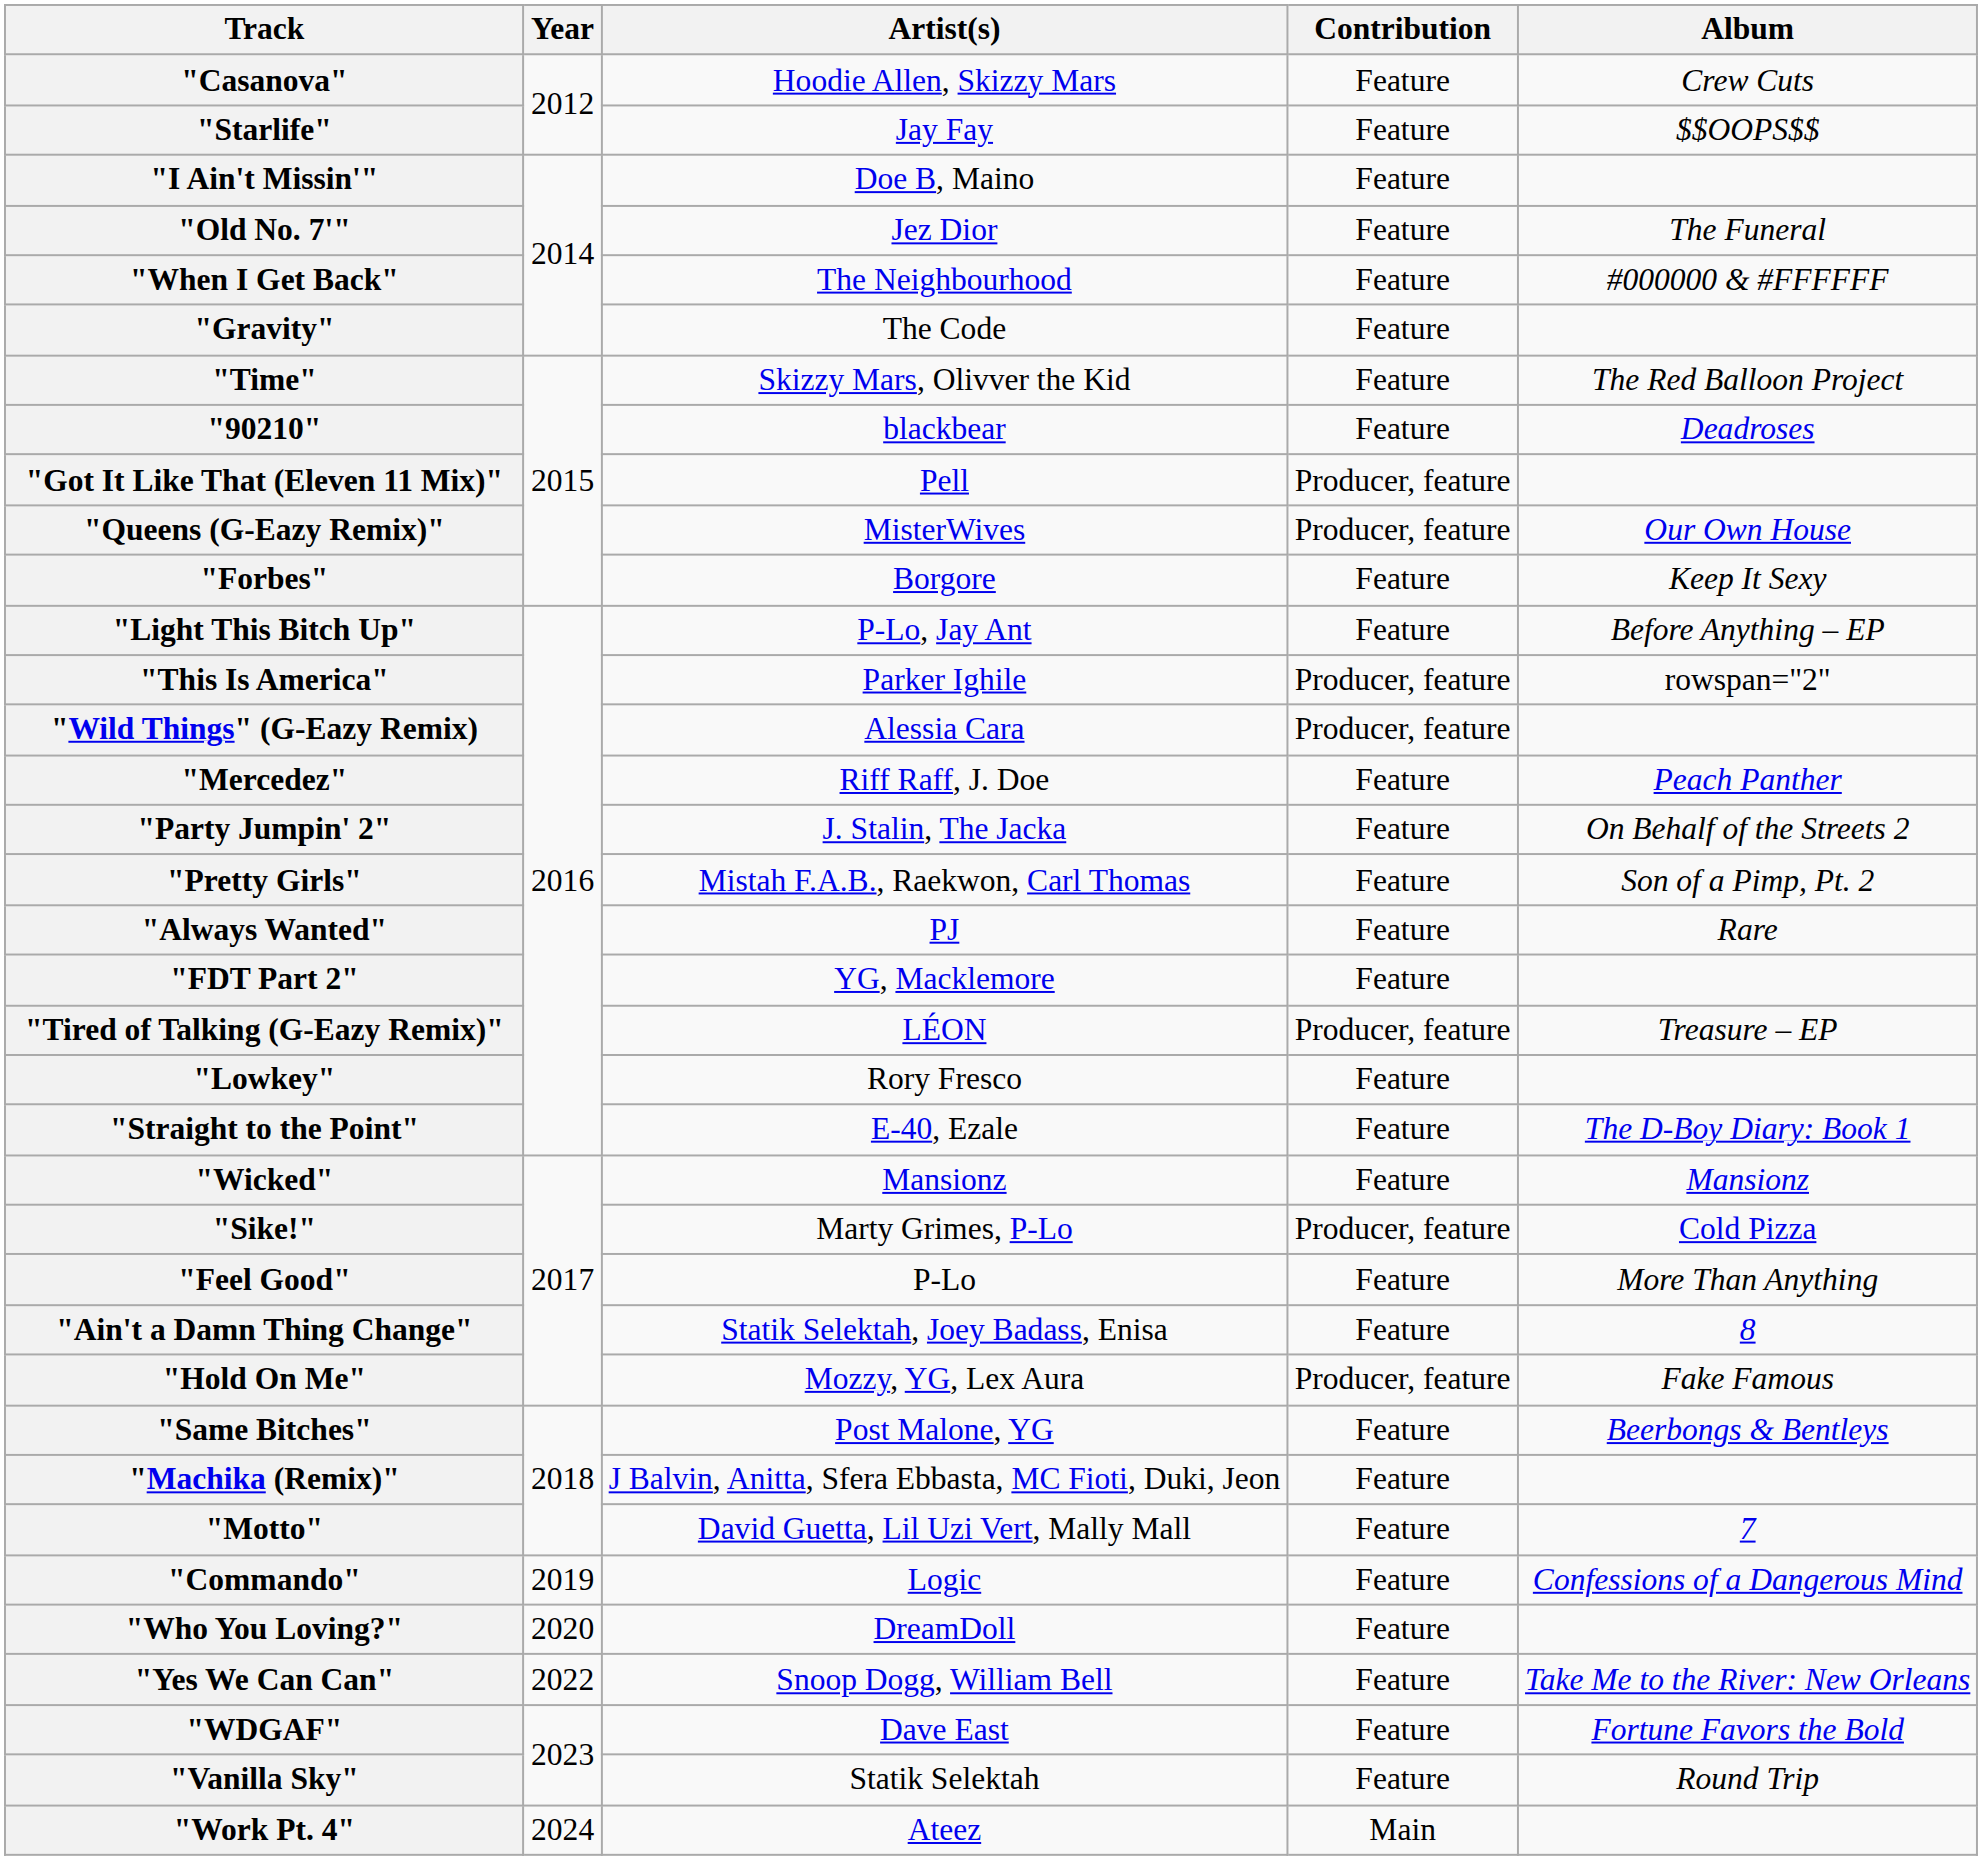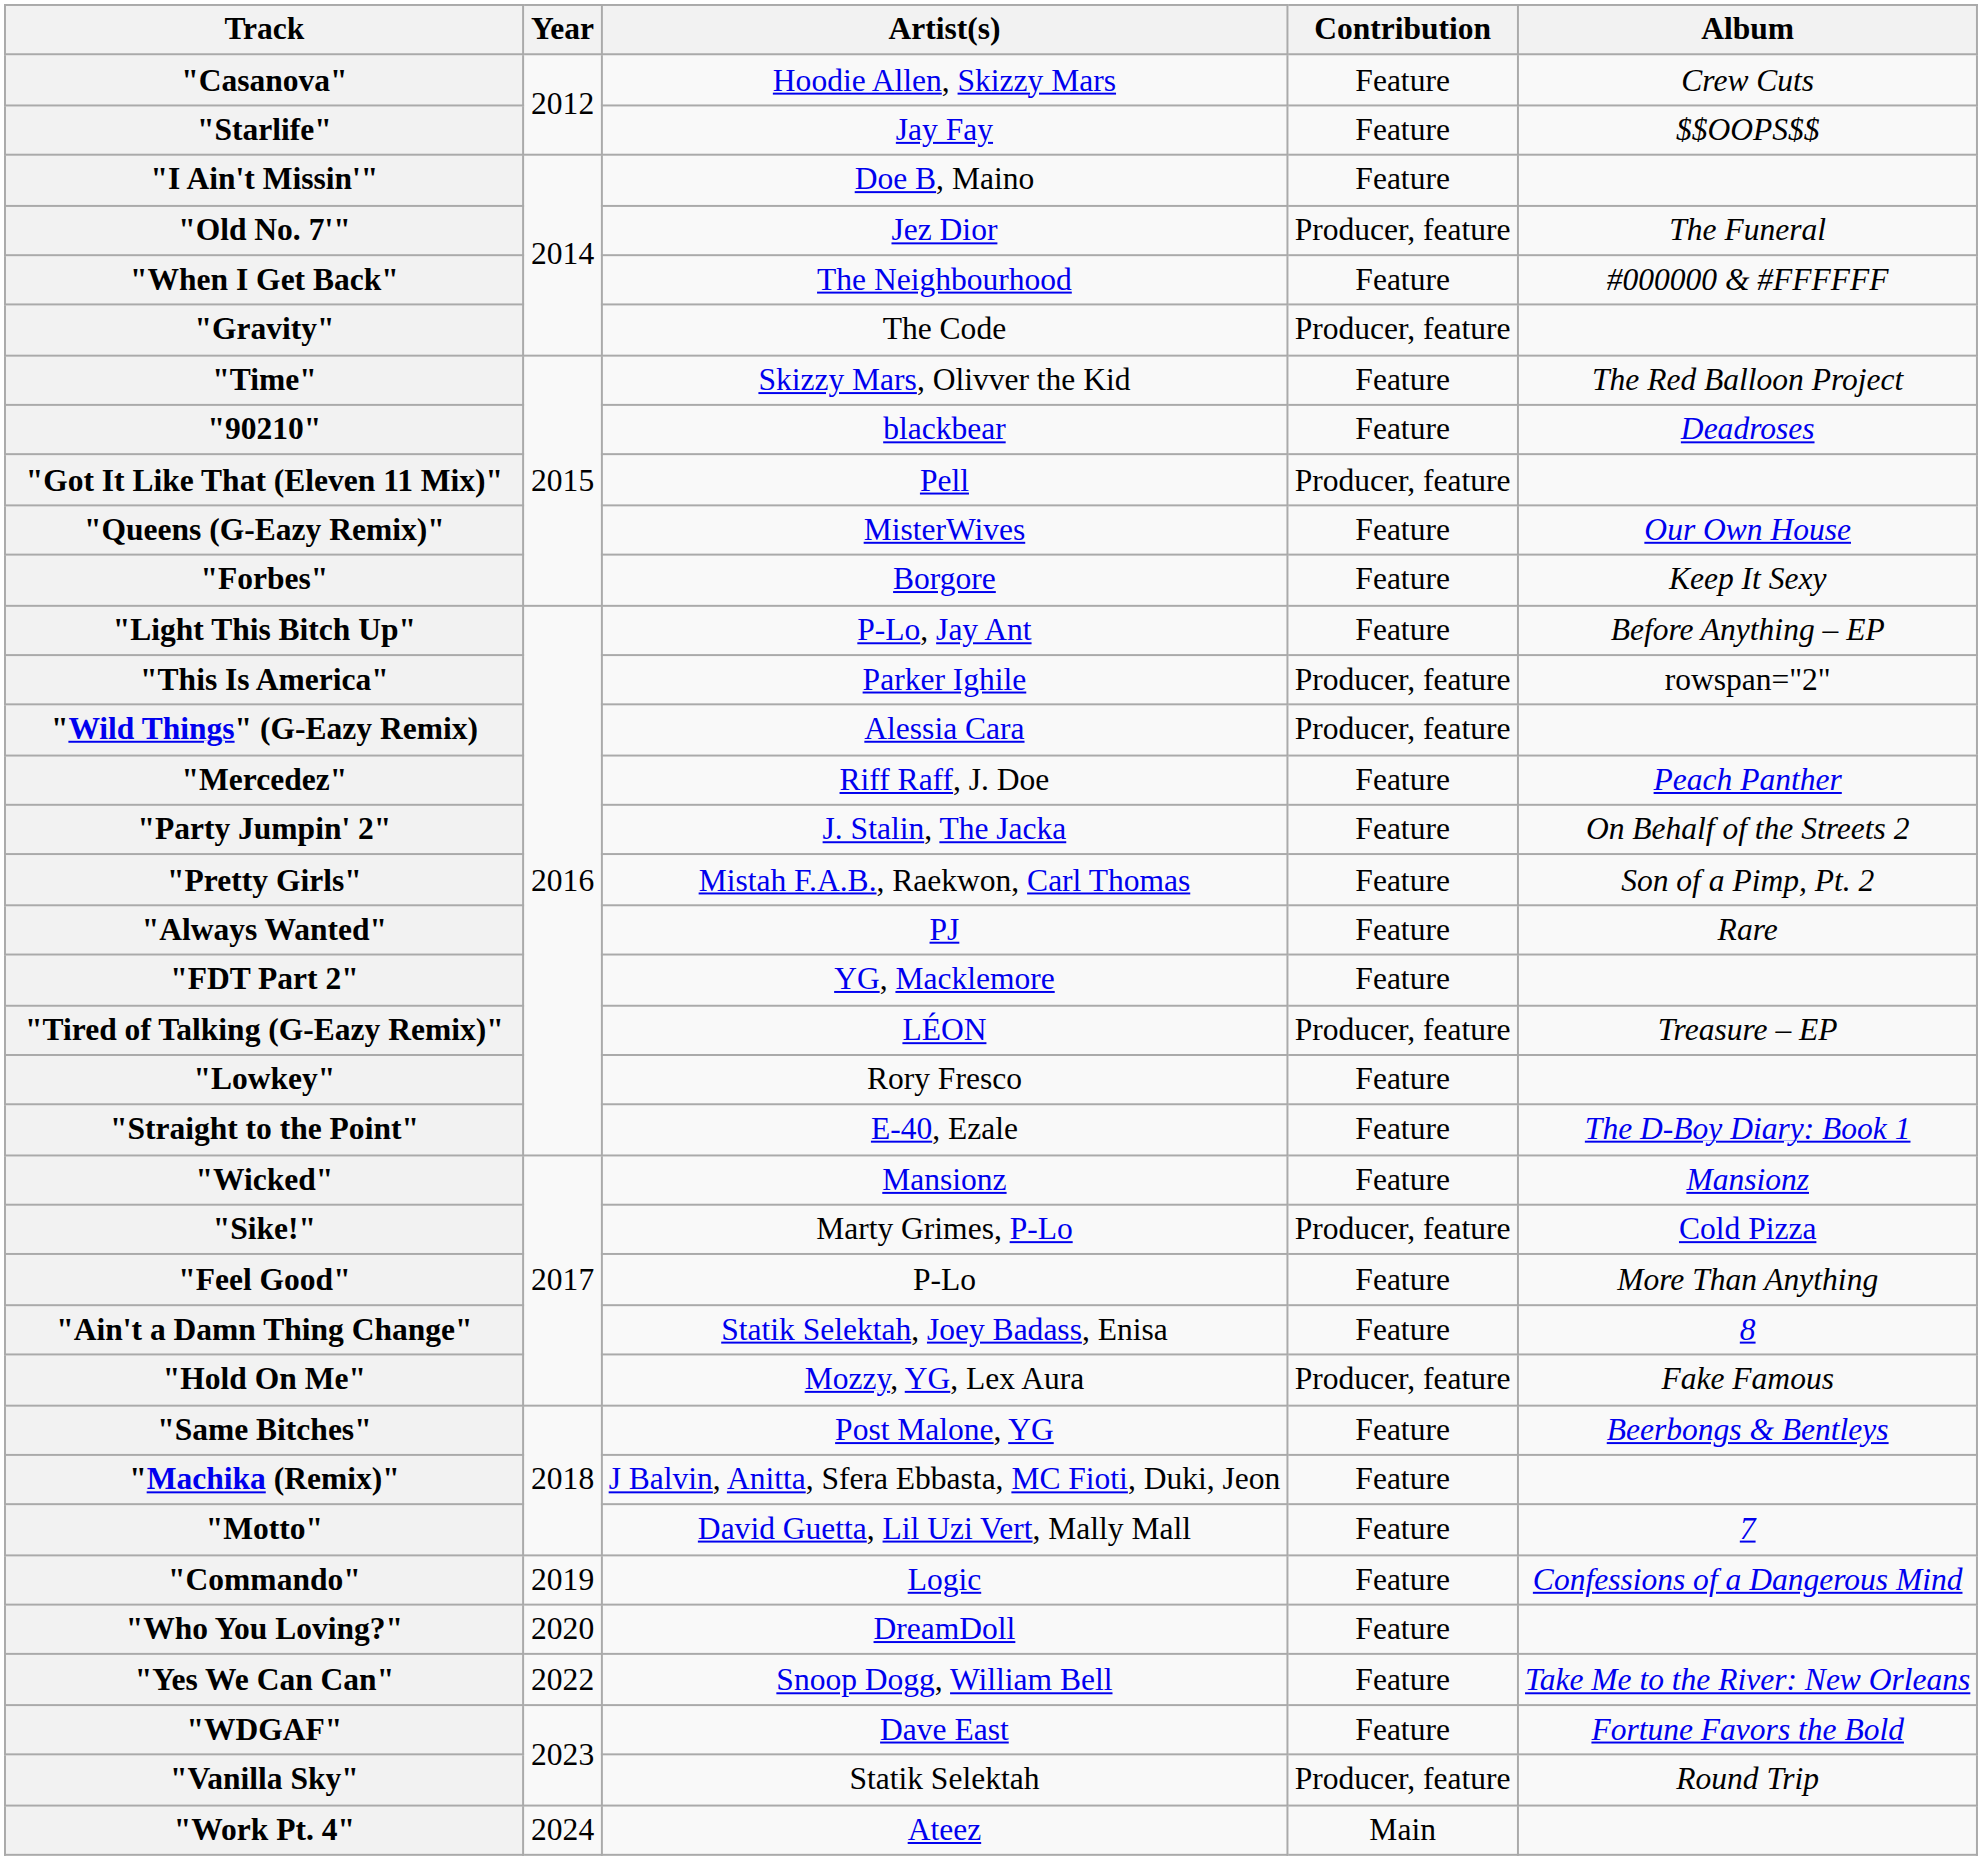(1403, 229) Feature -> (1403, 229) Producer, feature
(1403, 329) Feature -> (1403, 329) Producer, feature
(1403, 529) Producer, feature -> (1403, 529) Feature
(1403, 1779) Feature -> (1403, 1779) Producer, feature
